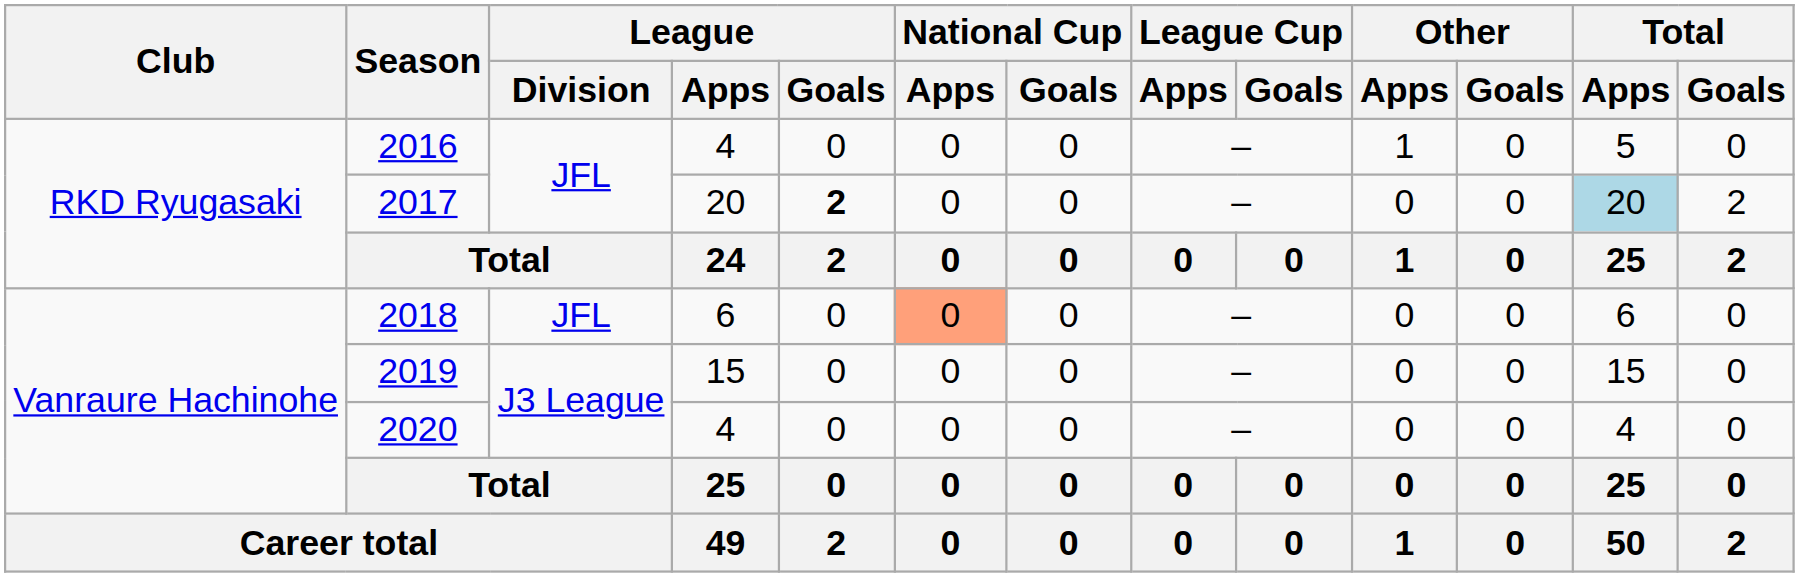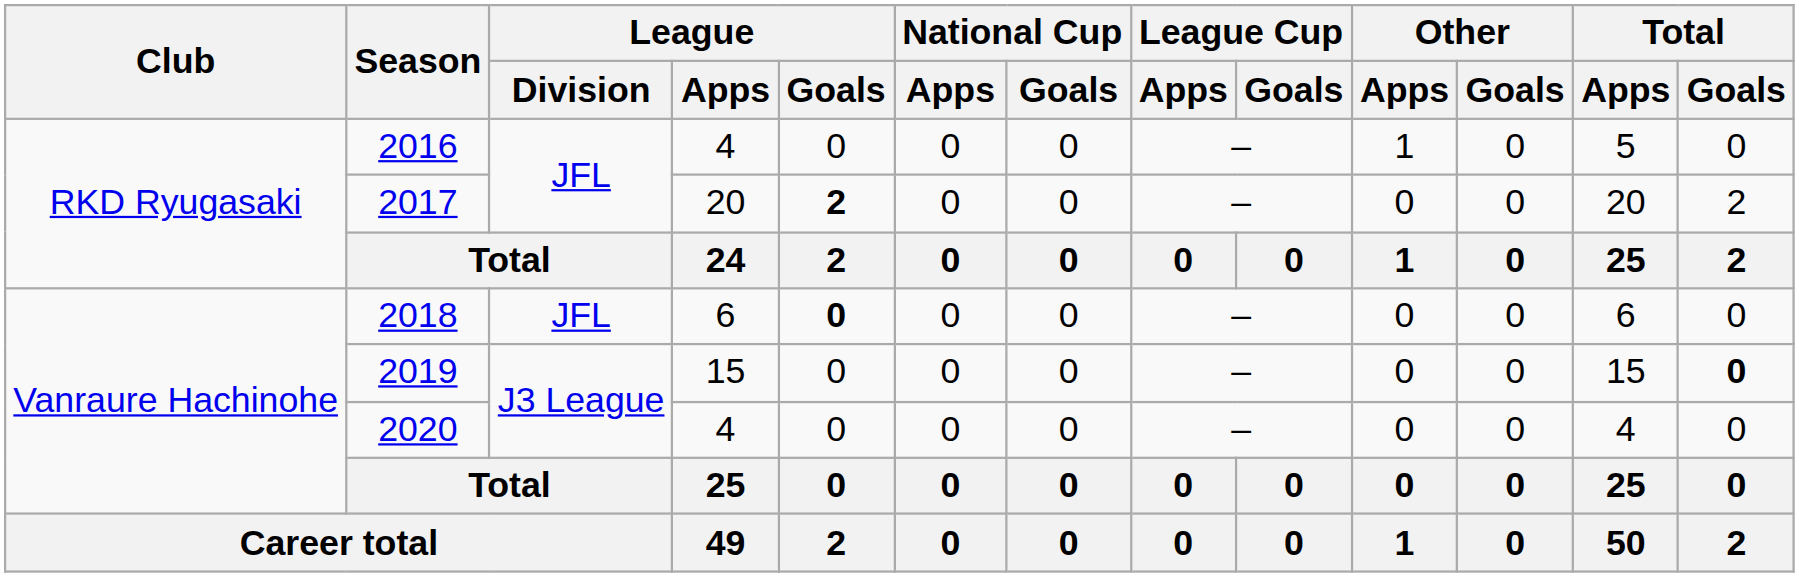(1626, 202) lightblue background -> (1626, 202) no background
(836, 315) normal -> (836, 315) bold
(950, 315) lightsalmon background -> (950, 315) no background
(1736, 372) normal -> (1736, 372) bold
